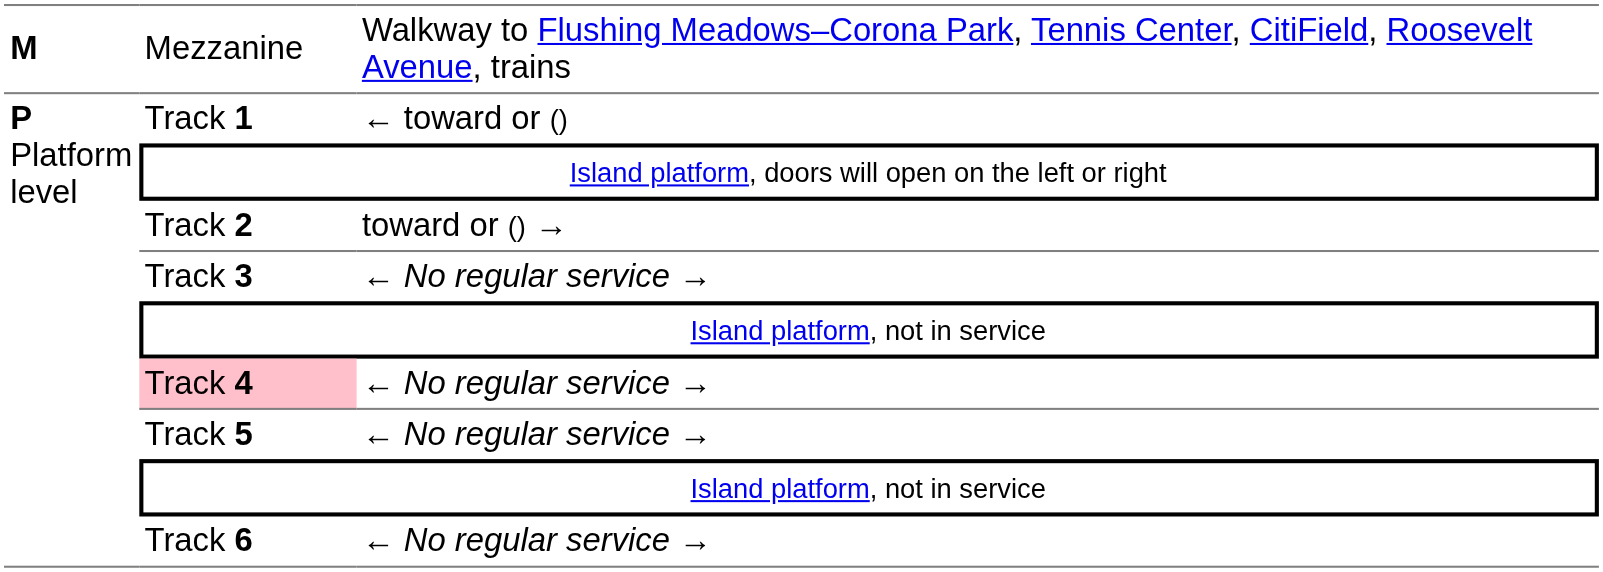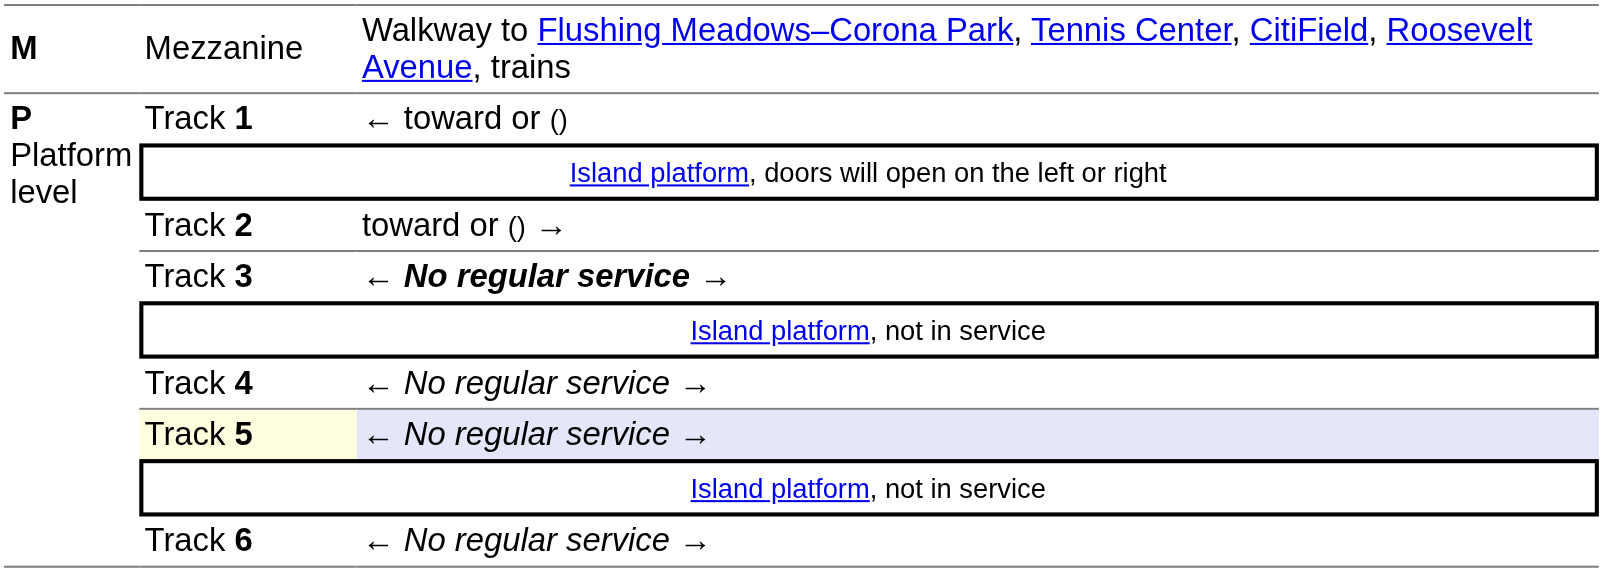(537, 276) normal -> (547, 276) bold
(199, 382) pink background -> (199, 382) no background
(199, 433) no background -> (199, 433) lightyellow background
(537, 433) no background -> (537, 433) lavender background
